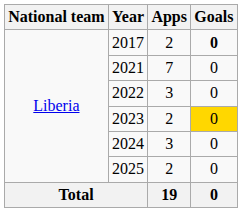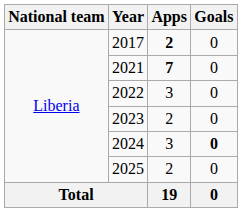(169, 42) normal -> (169, 42) bold
(214, 42) bold -> (214, 42) normal
(169, 67) normal -> (169, 67) bold
(214, 118) gold background -> (214, 118) no background
(214, 144) normal -> (214, 144) bold
